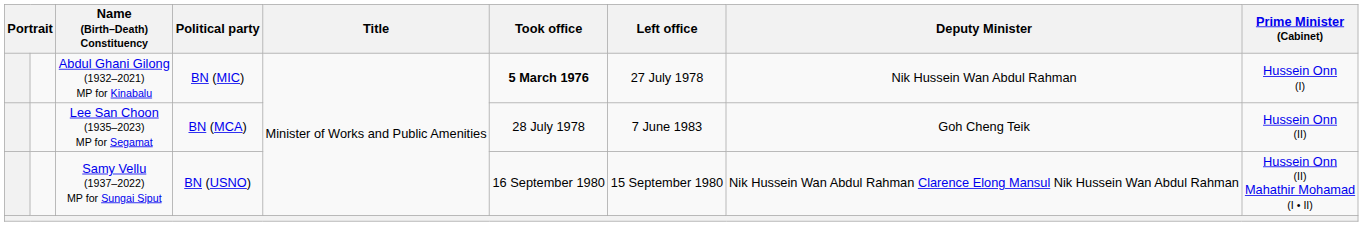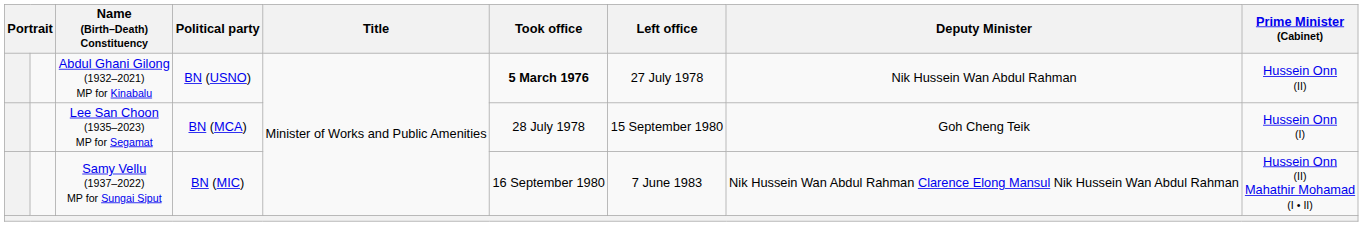(218, 78) BN (MIC) -> (218, 78) BN (USNO)
(1300, 78) Hussein Onn (I) -> (1300, 78) Hussein Onn (II)
(667, 127) 7 June 1983 -> (667, 127) 15 September 1980
(1300, 127) Hussein Onn (II) -> (1300, 127) Hussein Onn (I)
(218, 183) BN (USNO) -> (218, 183) BN (MIC)
(667, 183) 15 September 1980 -> (667, 183) 7 June 1983
